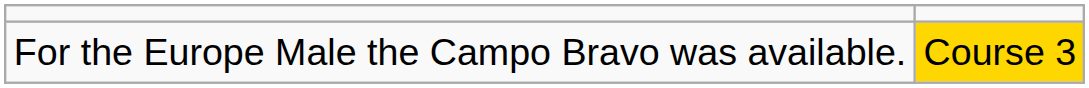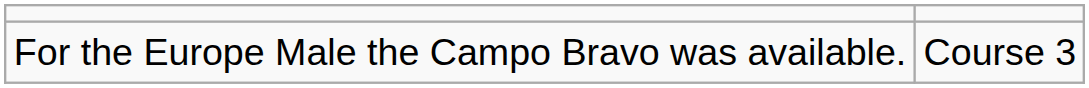(1000, 51) gold background -> (1000, 51) no background
